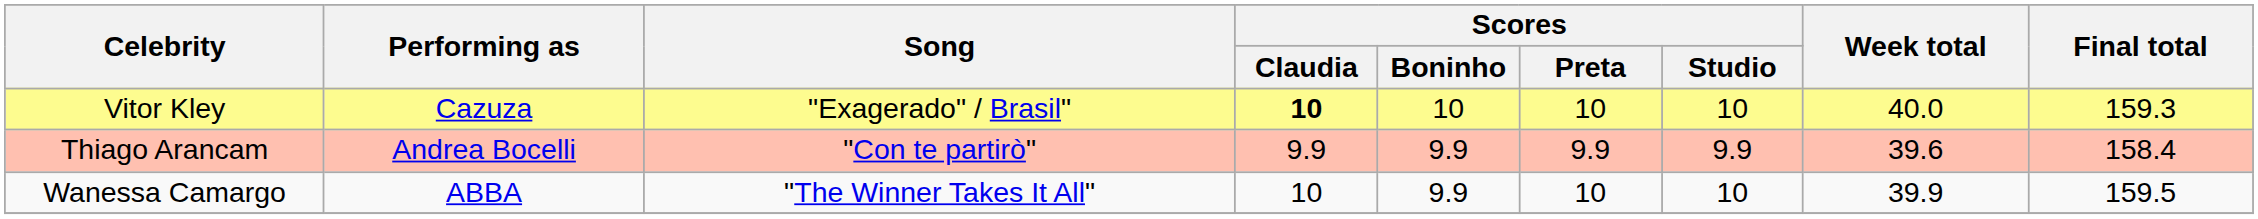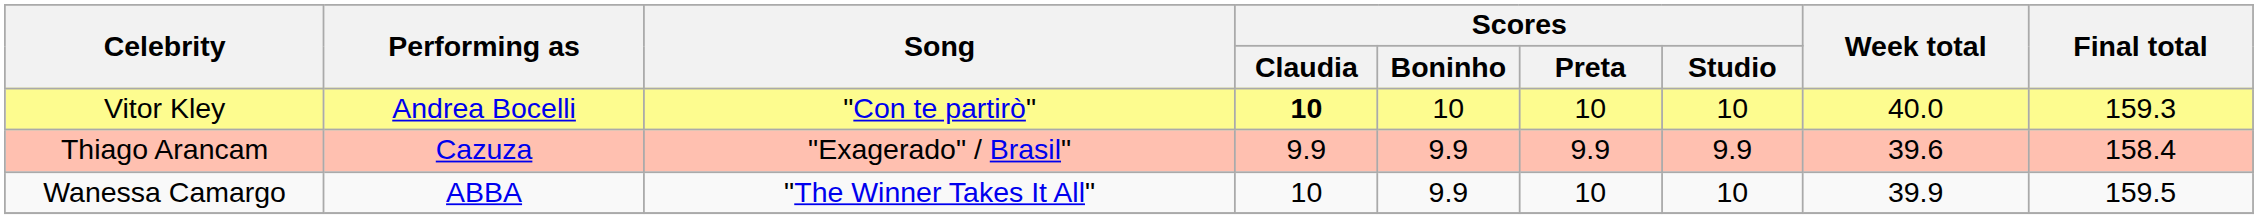(484, 108) Cazuza -> (484, 108) Andrea Bocelli
(940, 108) "Exagerado" / Brasil" -> (940, 108) "Con te partirò"
(484, 150) Andrea Bocelli -> (484, 150) Cazuza
(940, 150) "Con te partirò" -> (940, 150) "Exagerado" / Brasil"
